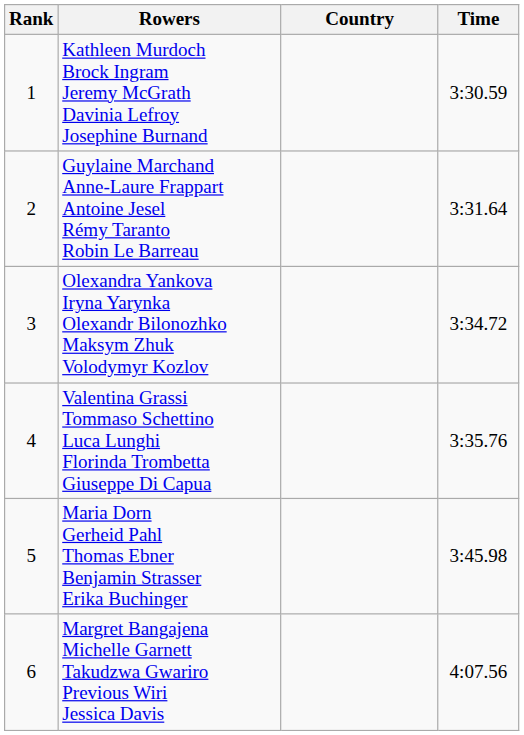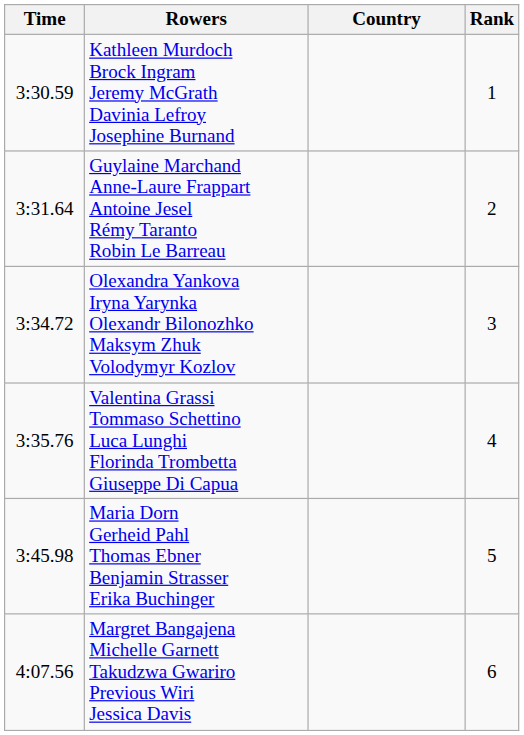columns swapped: (31, 19) <-> (478, 19)
